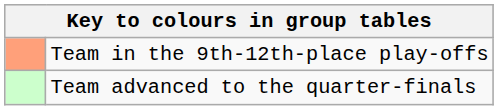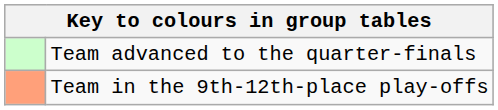rows swapped: (263, 87) <-> (270, 54)
